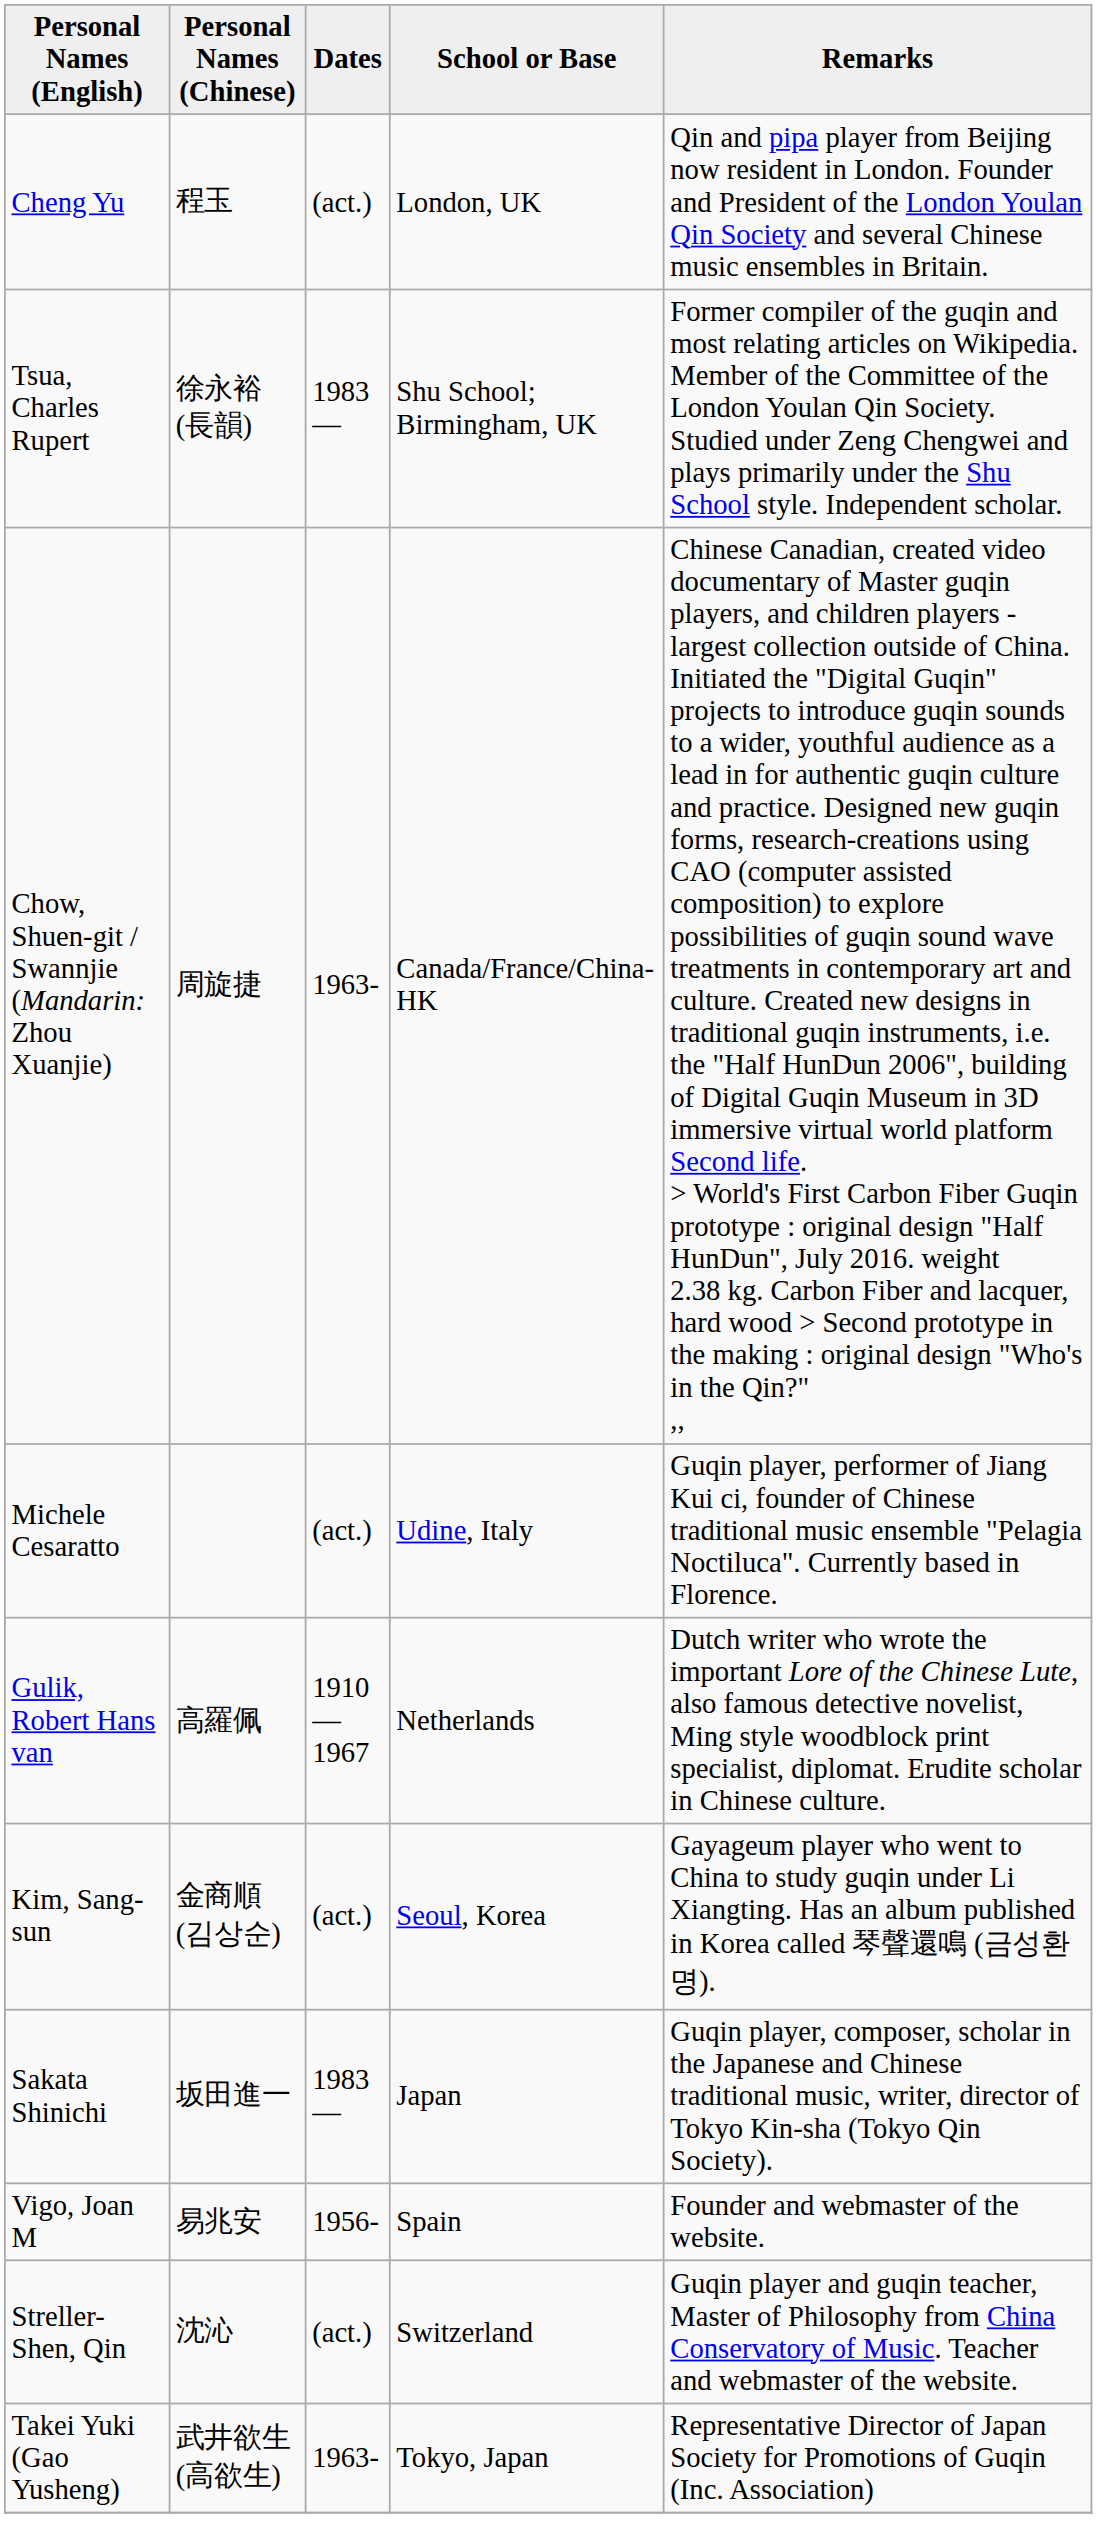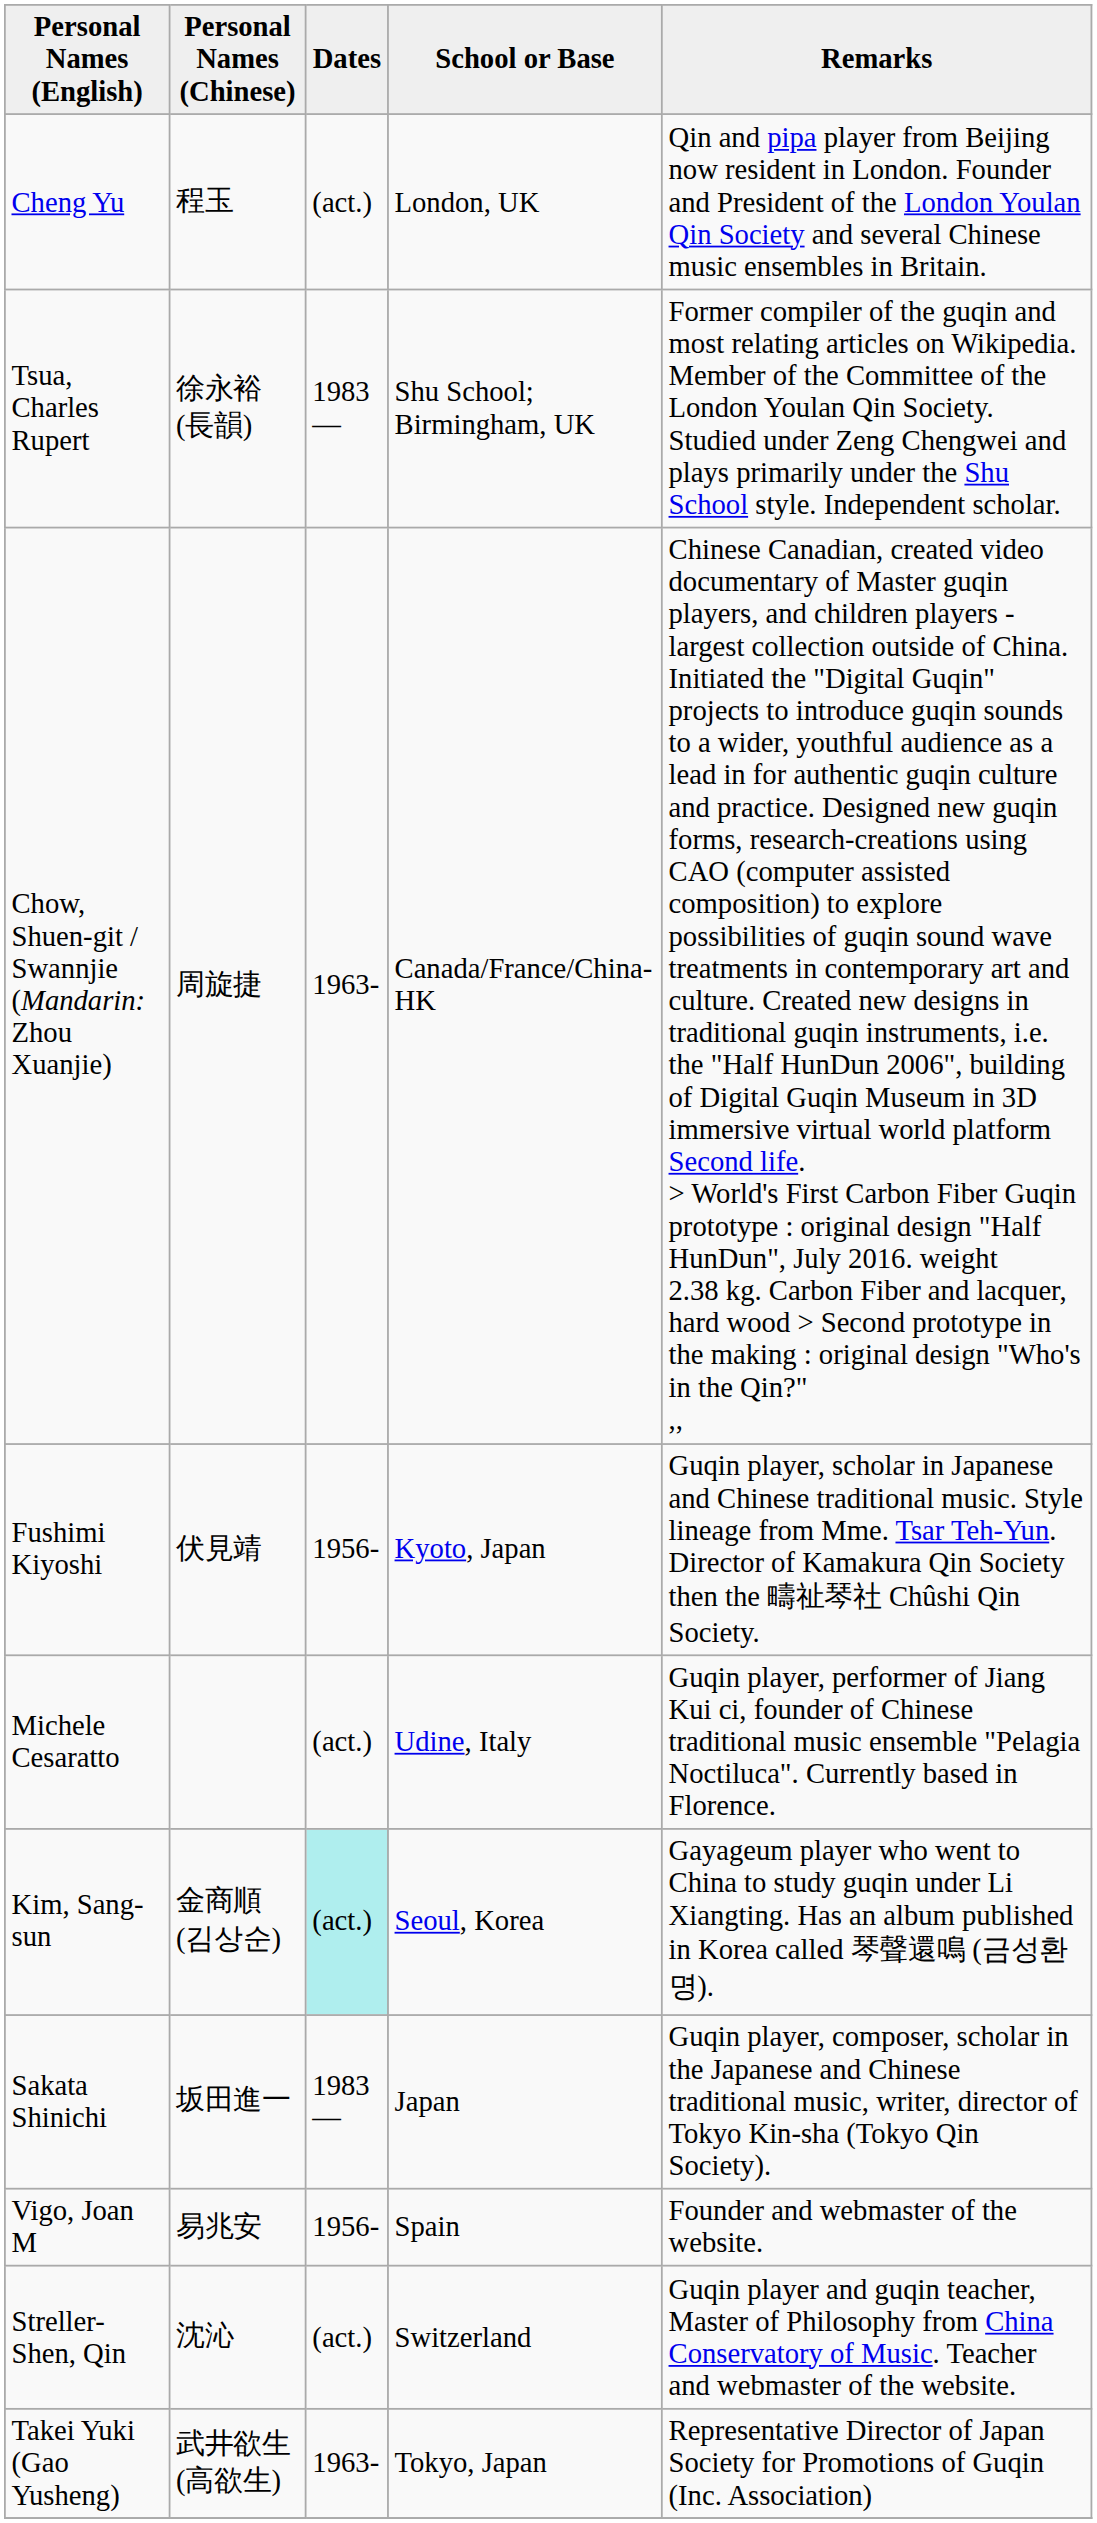+ row: (58, 1548)
- row: (83, 1720)
(342, 1916) no background -> (342, 1921) paleturquoise background
